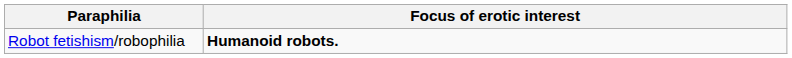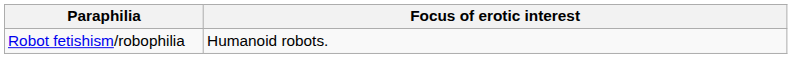(273, 41) bold -> (268, 41) normal
